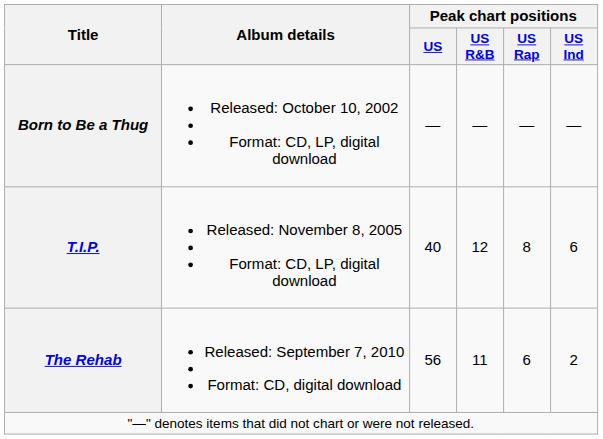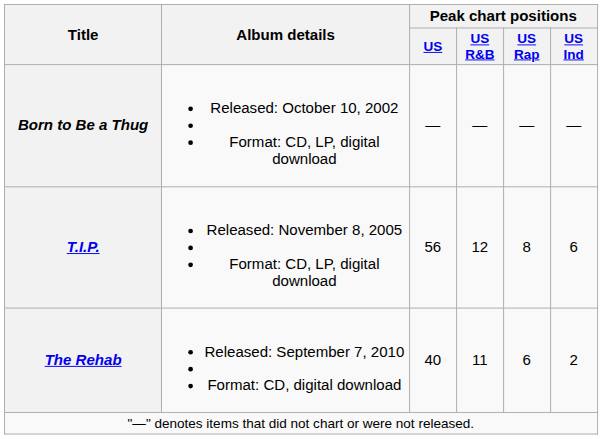(433, 247) 40 -> (433, 247) 56
(433, 360) 56 -> (433, 360) 40
